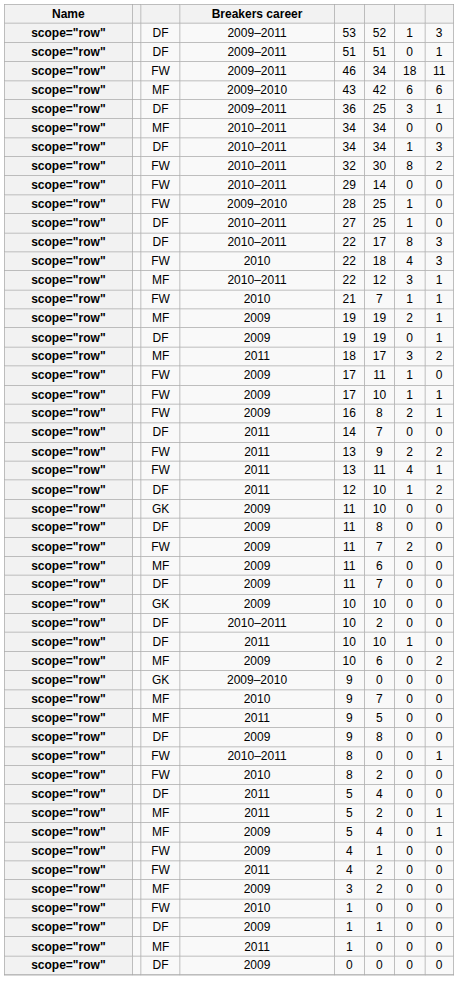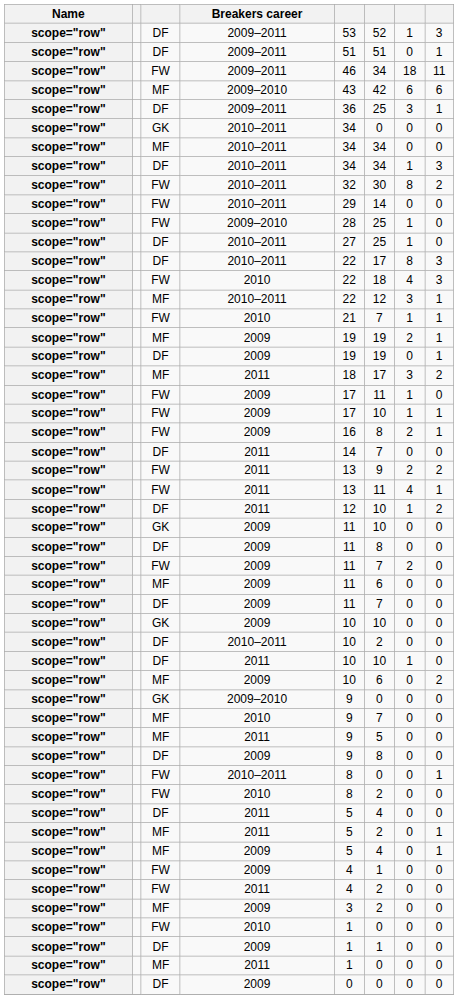+ row: (161, 128)
